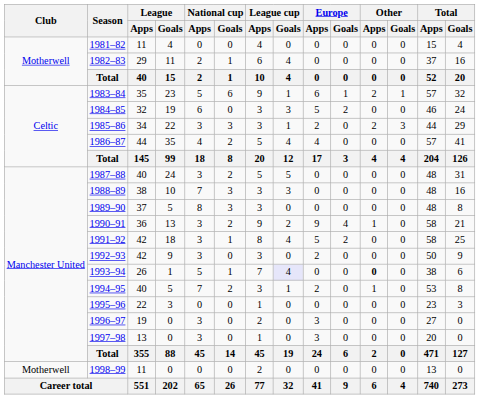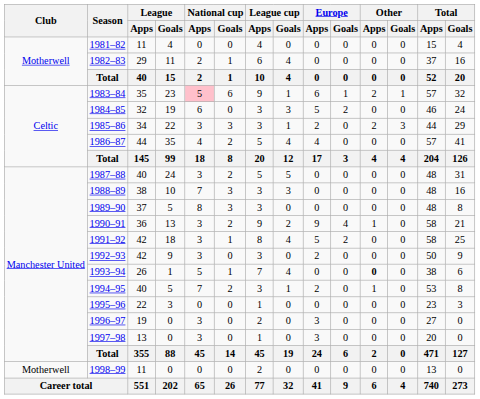(200, 93) no background -> (200, 93) pink background
(288, 272) lavender background -> (288, 272) no background
